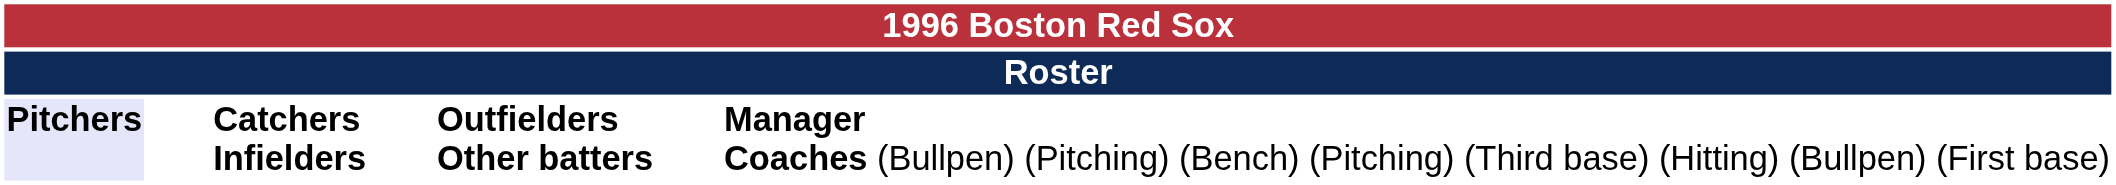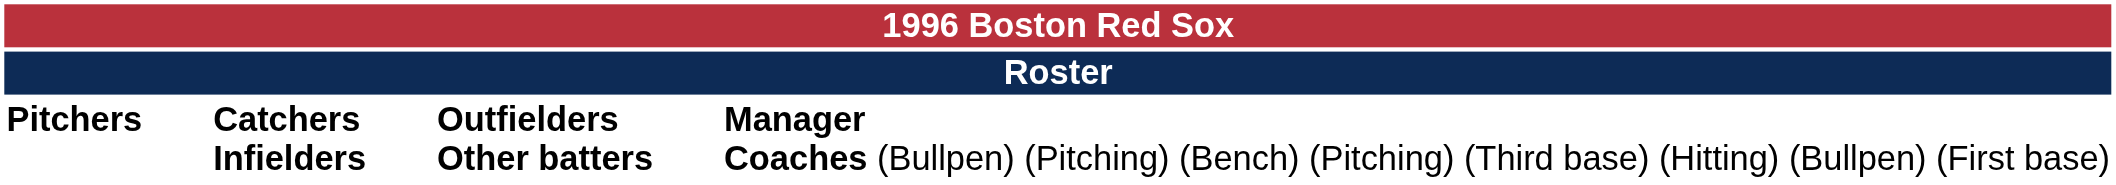(74, 119) lavender background -> (74, 119) no background
